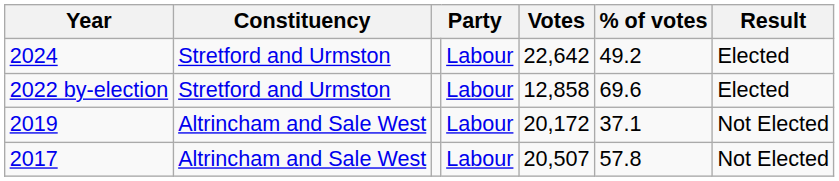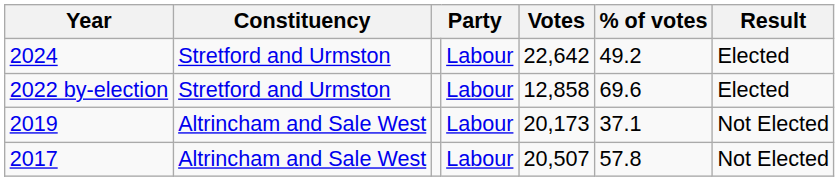(556, 124) 20,172 -> (556, 124) 20,173
